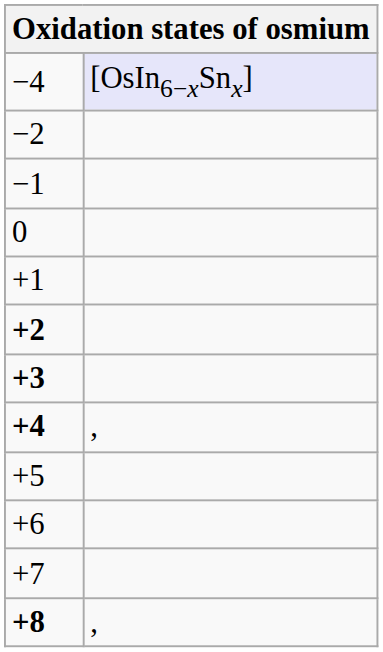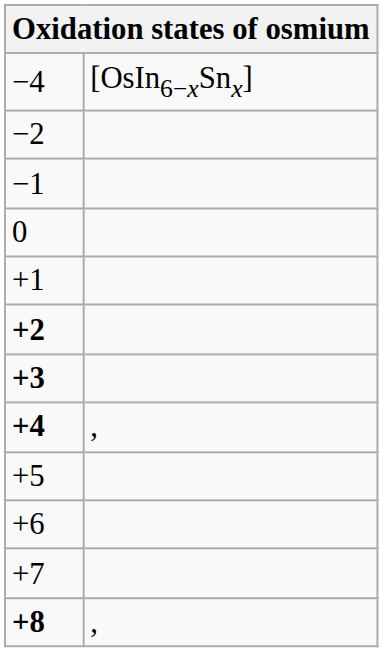(171, 81) lavender background -> (171, 81) no background
